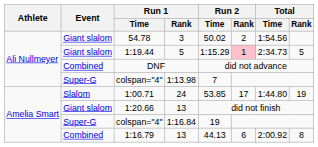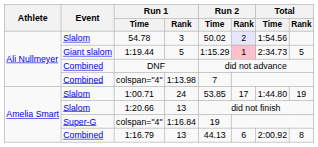(88, 39) Giant slalom -> (77, 39) Slalom
(244, 39) no background -> (244, 39) lavender background
(80, 80) Super-G -> (83, 80) Combined
(88, 108) Giant slalom -> (77, 108) Slalom
